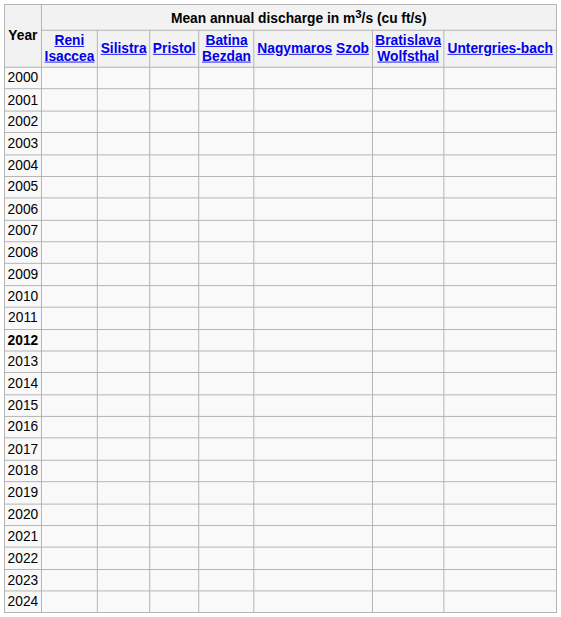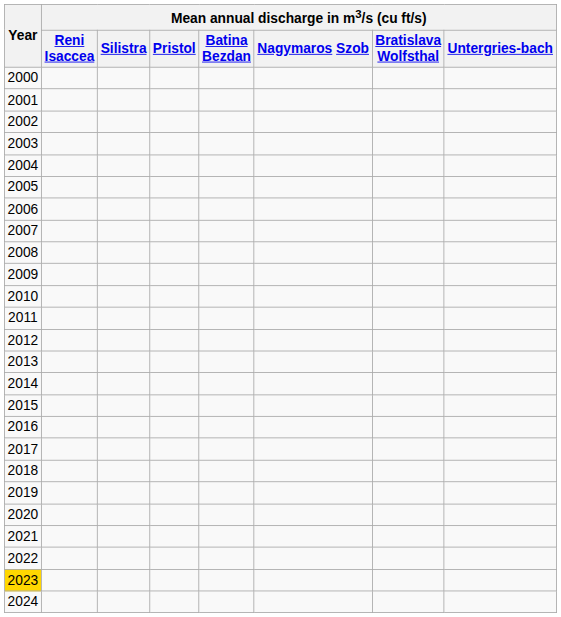(23, 340) bold -> (23, 340) normal
(23, 580) no background -> (23, 580) gold background
